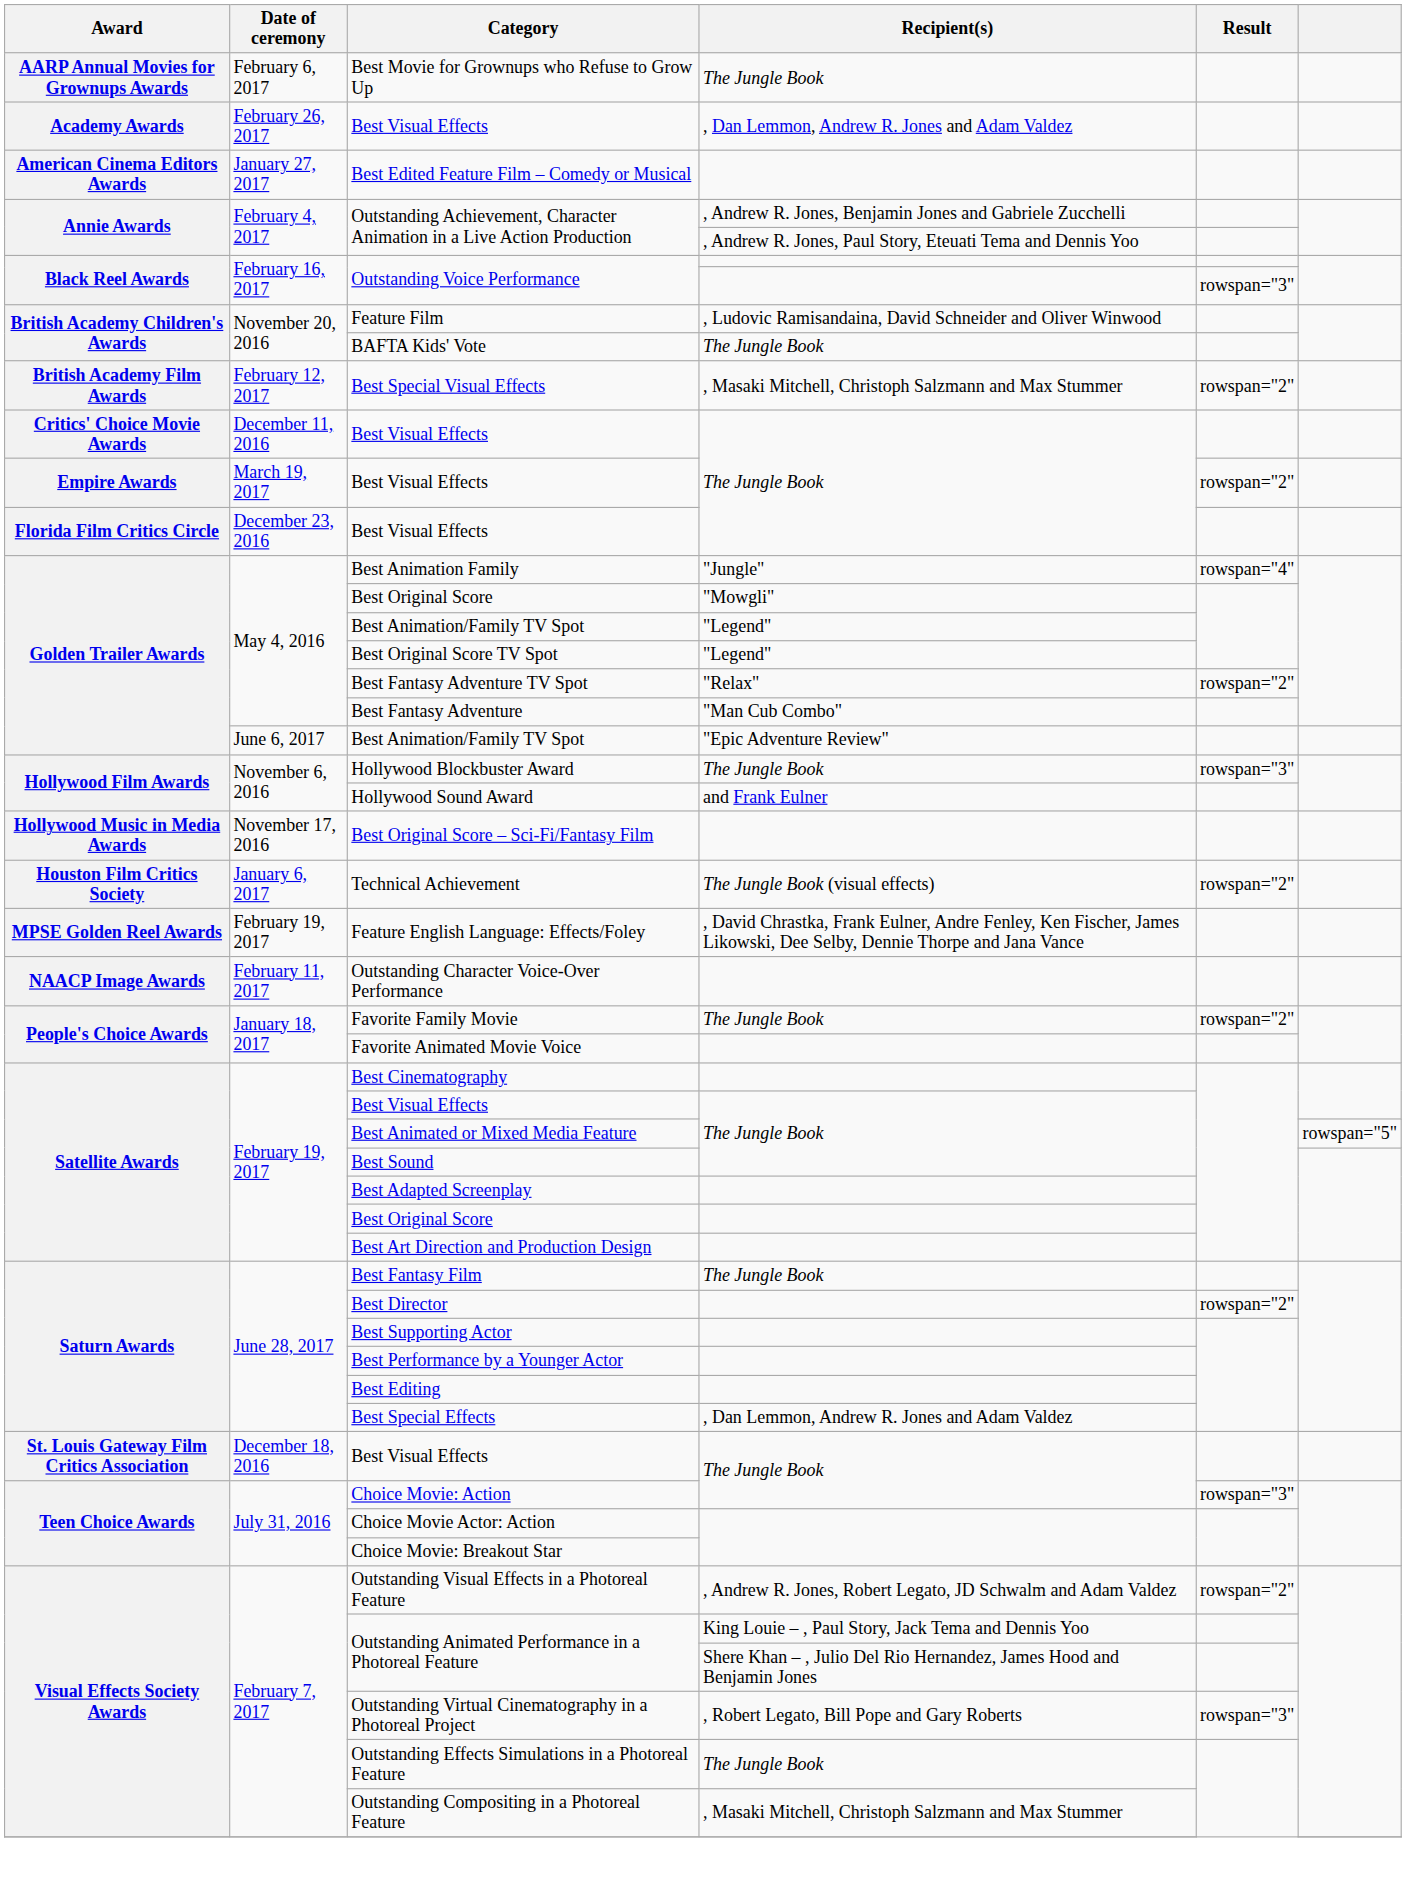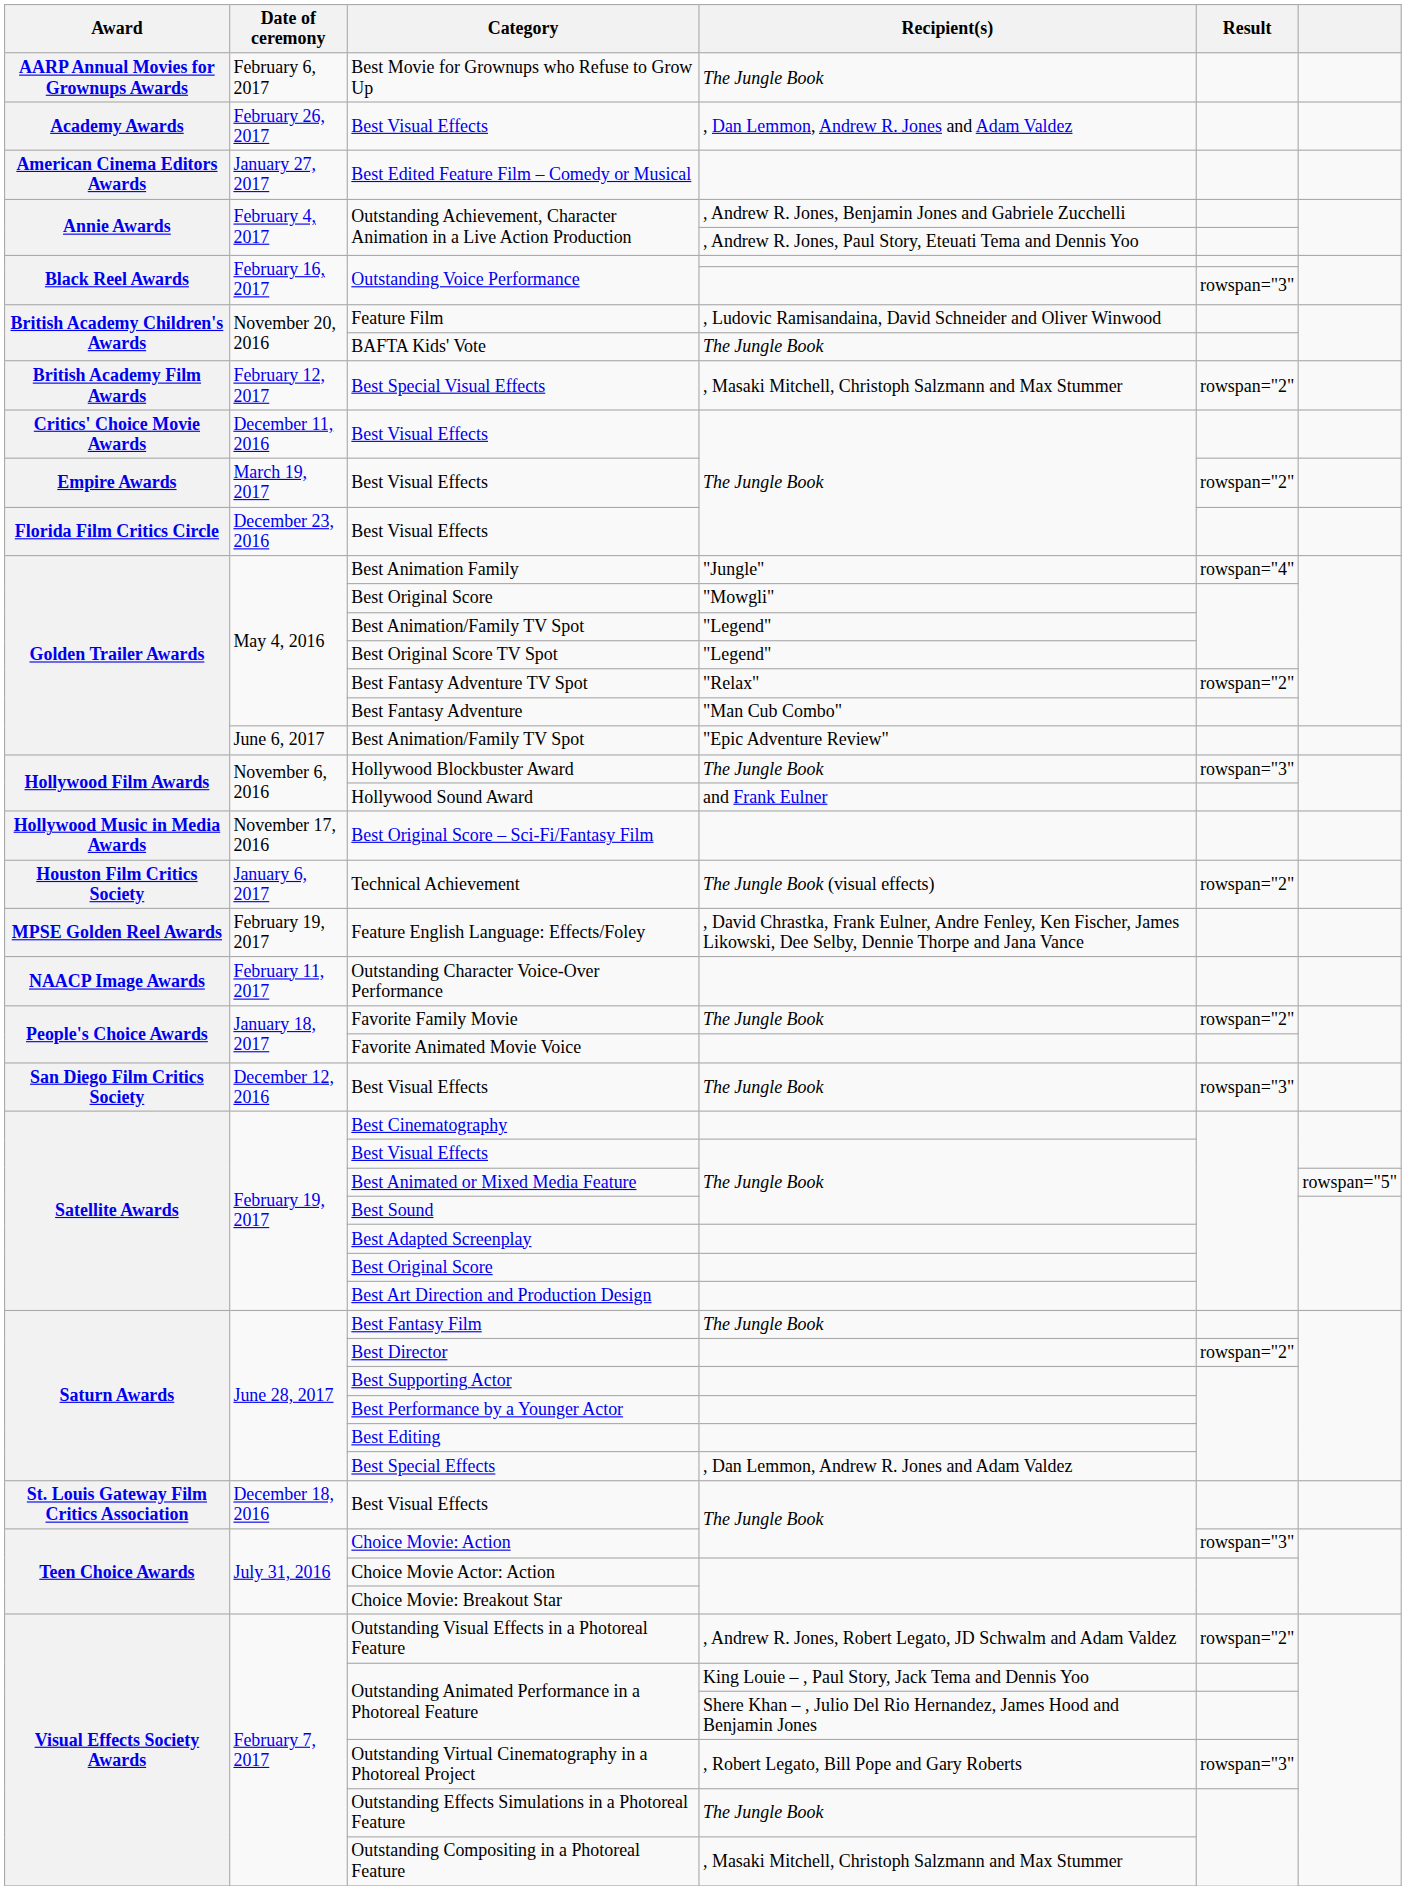+ row: (284, 1086)
